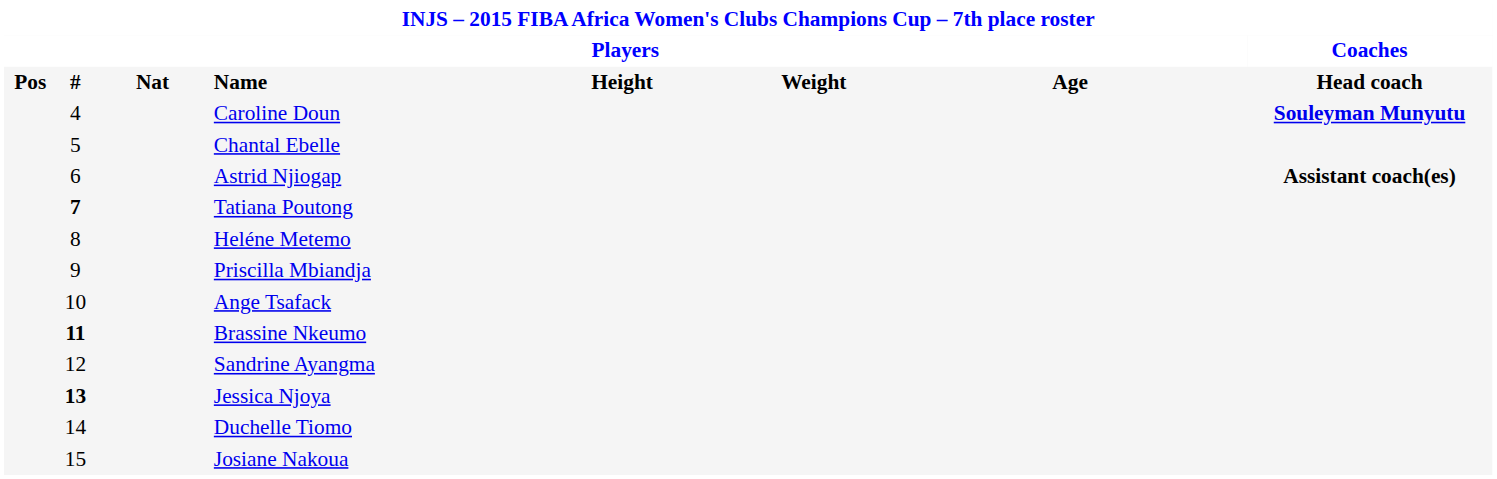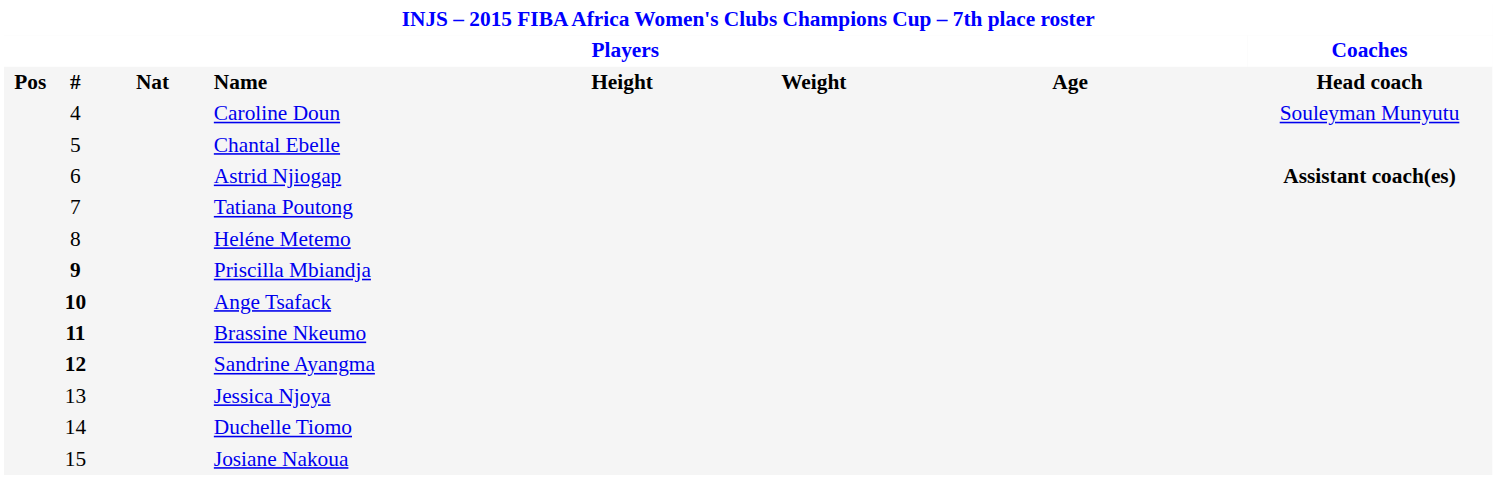(1370, 113) bold -> (1370, 113) normal
(75, 207) bold -> (75, 207) normal
(75, 270) normal -> (75, 270) bold
(75, 302) normal -> (75, 302) bold
(75, 364) normal -> (75, 364) bold
(75, 396) bold -> (75, 396) normal
